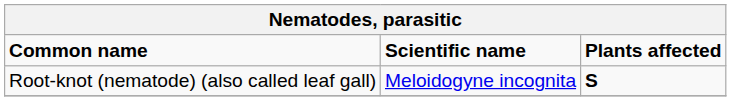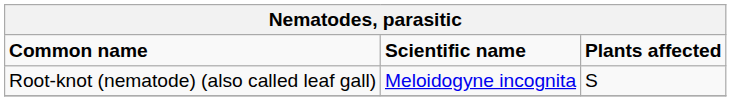(591, 80) bold -> (591, 80) normal
